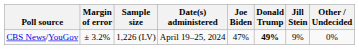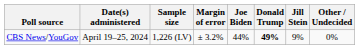columns swapped: (193, 17) <-> (97, 17)
(241, 37) 47% -> (241, 37) 44%
